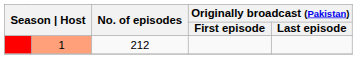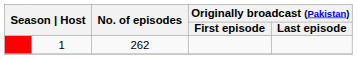(62, 45) lightsalmon background -> (62, 45) no background
(140, 45) 212 -> (140, 45) 262
